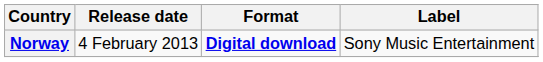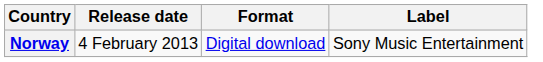(271, 43) bold -> (266, 43) normal
